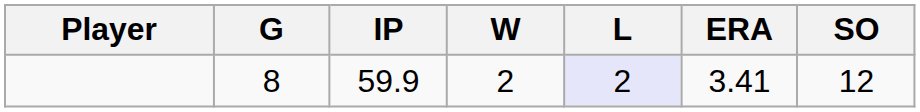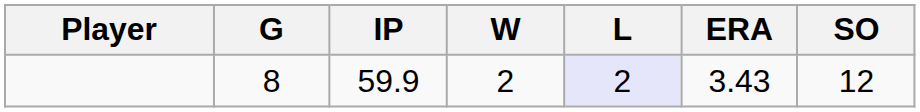(739, 80) 3.41 -> (739, 80) 3.43
